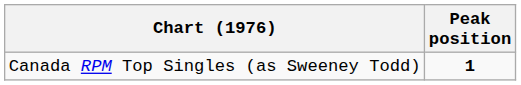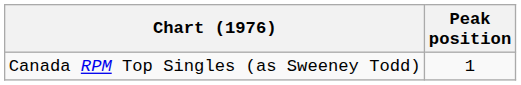(470, 66) bold -> (470, 66) normal
